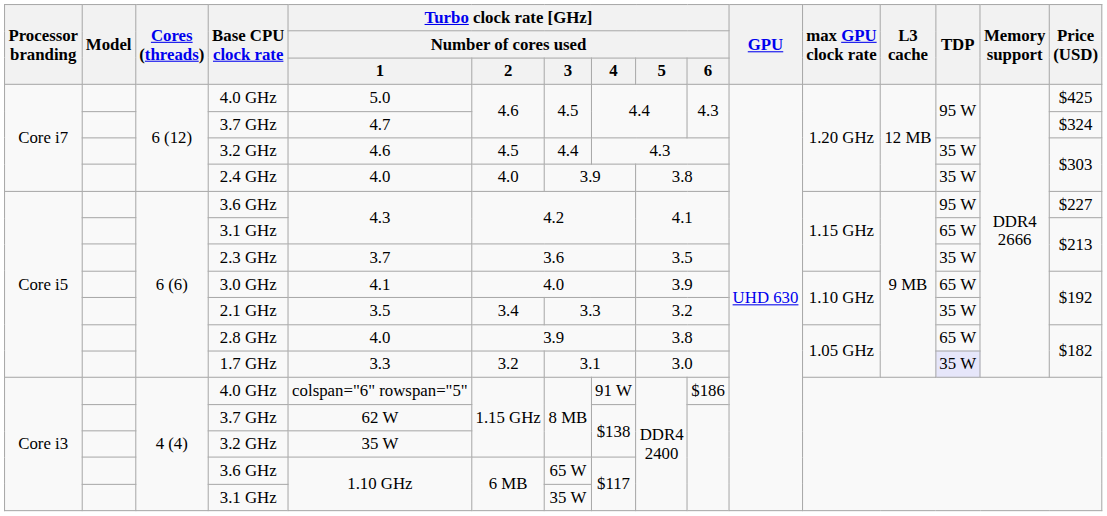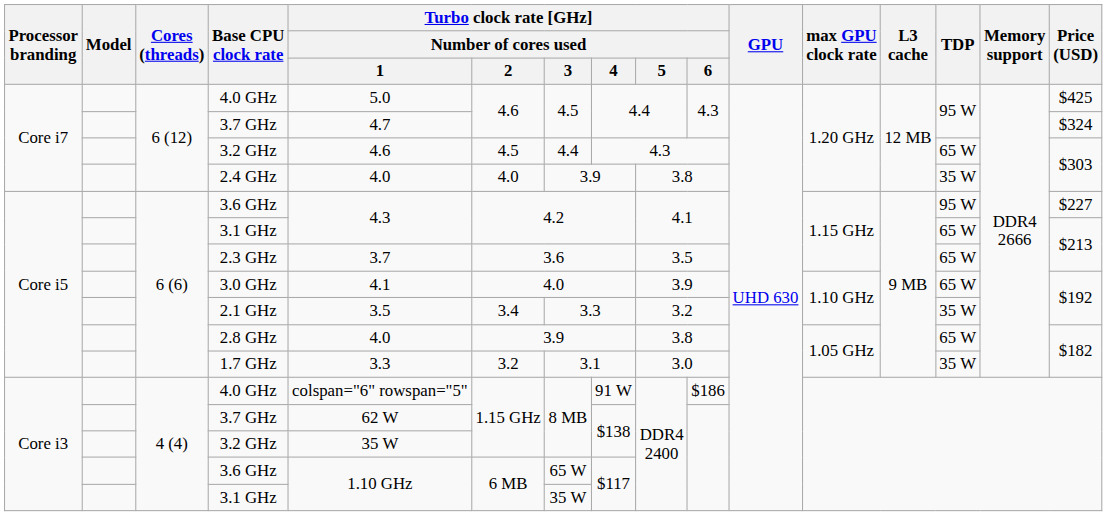(958, 151) 35 W -> (958, 151) 65 W
(958, 257) 35 W -> (958, 257) 65 W
(958, 364) lavender background -> (958, 364) no background
